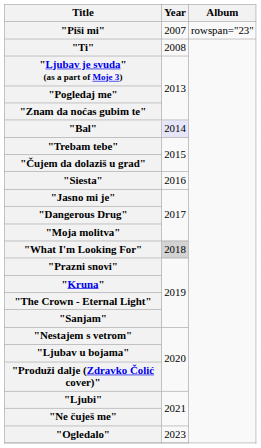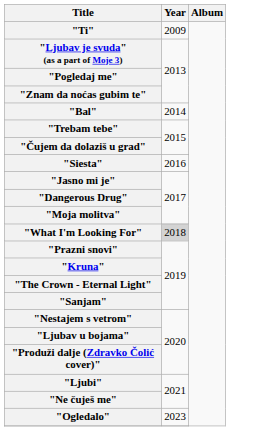- row: (83, 30)
(175, 47) 2008 -> (175, 30) 2009
(175, 128) lavender background -> (175, 111) no background
